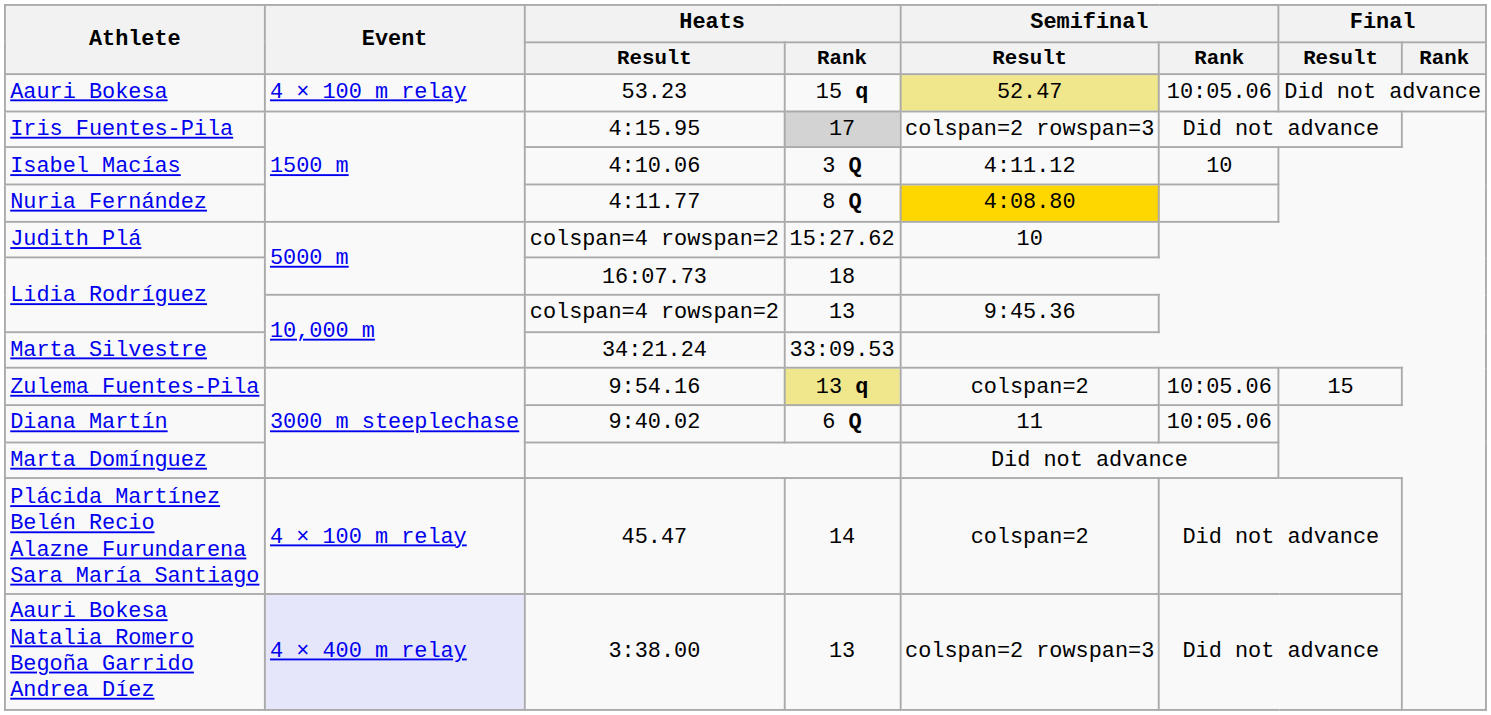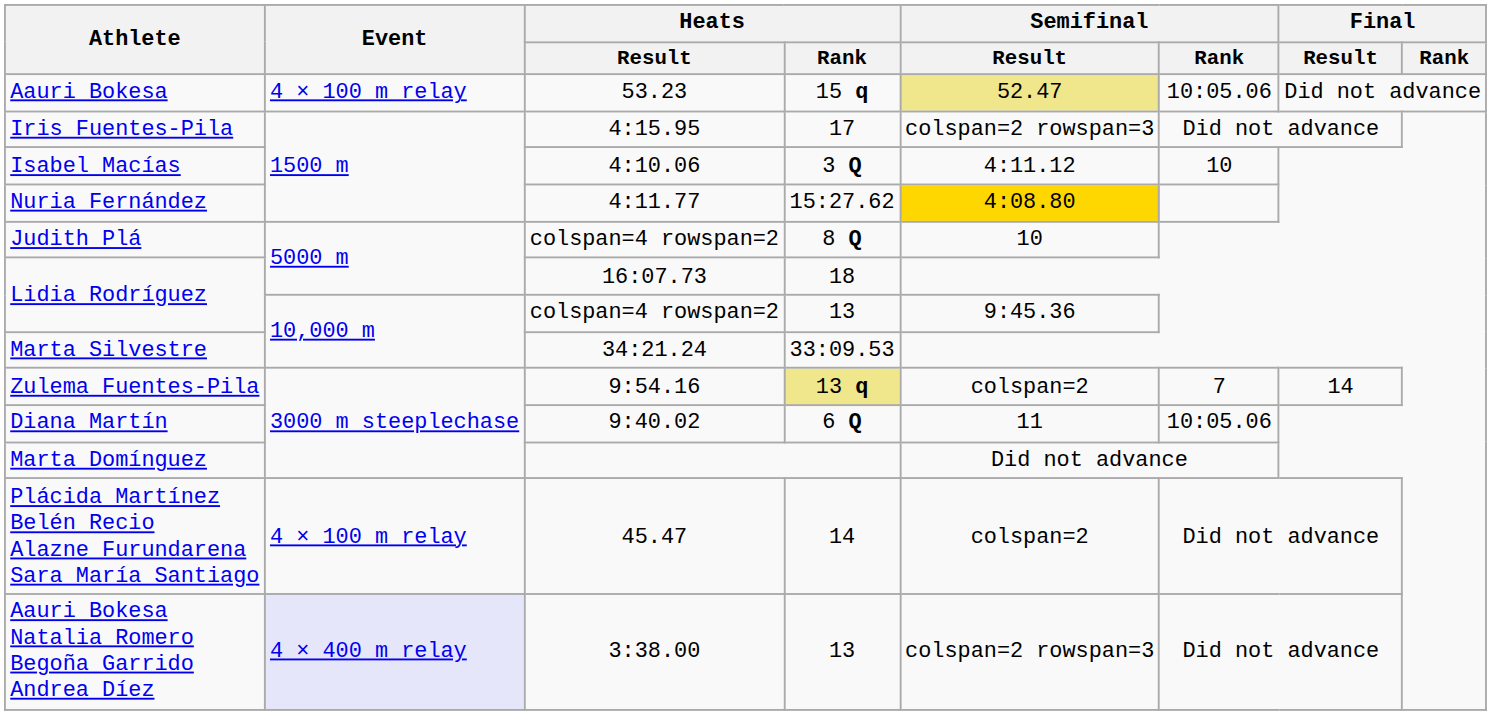(842, 129) lightgrey background -> (842, 129) no background
(842, 203) 8 Q -> (842, 203) 15:27.62
(842, 239) 15:27.62 -> (842, 239) 8 Q
(1219, 386) 10:05.06 -> (1219, 386) 7
(1341, 386) 15 -> (1341, 386) 14
